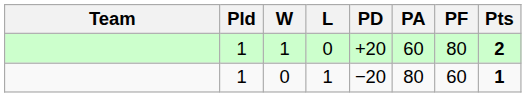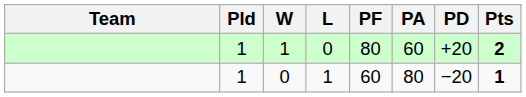columns swapped: (456, 19) <-> (370, 19)
